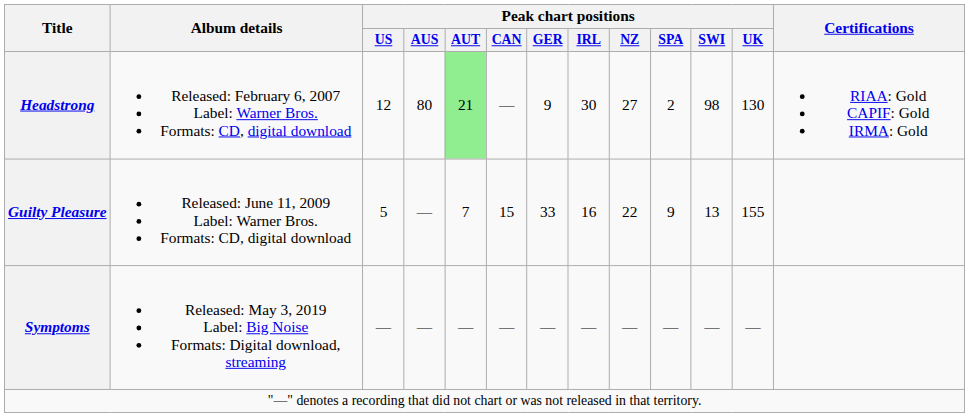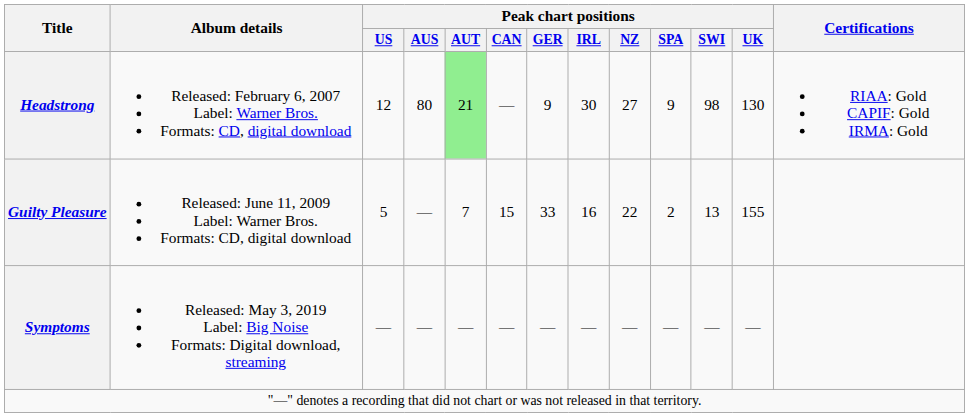(671, 105) 2 -> (671, 105) 9
(671, 212) 9 -> (671, 212) 2
